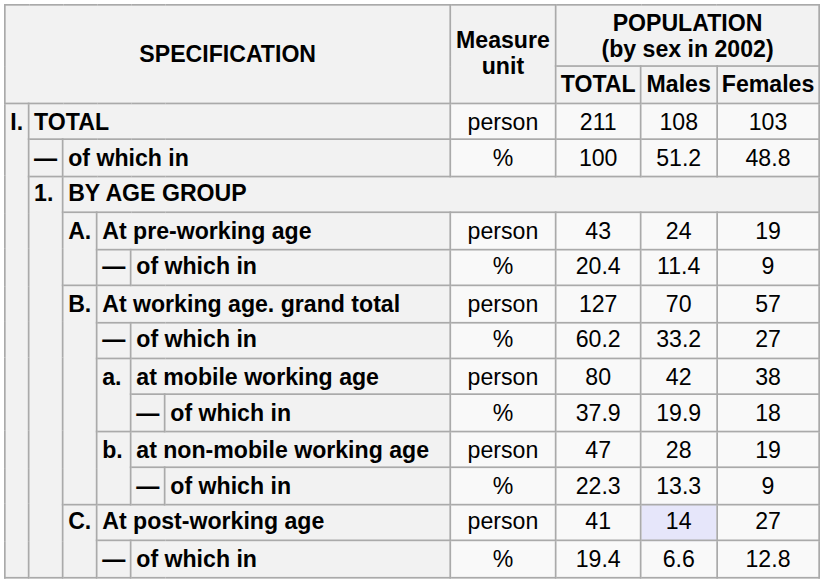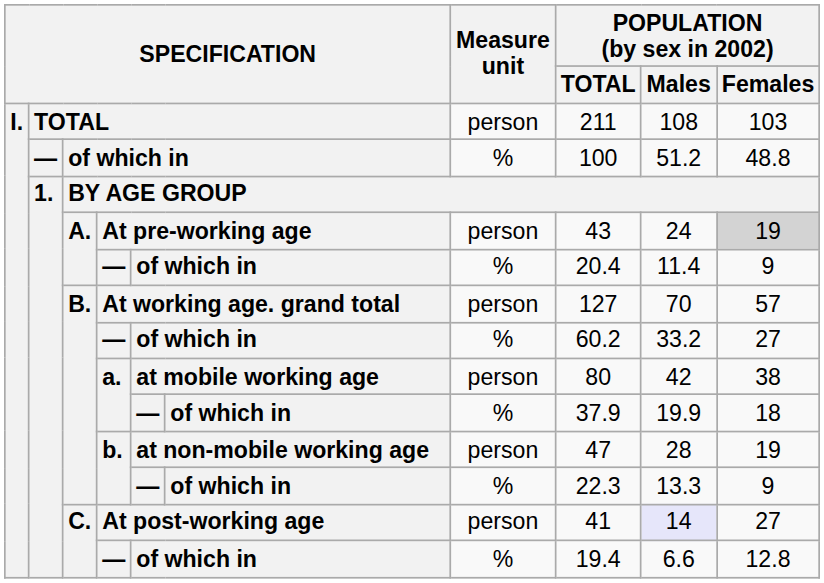(768, 230) no background -> (768, 230) lightgrey background
